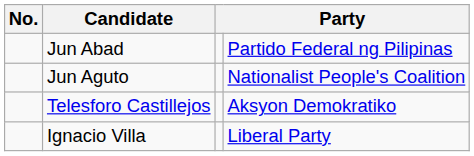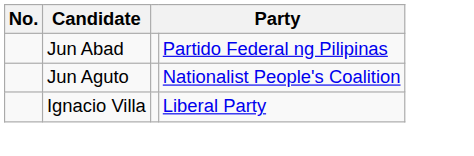- row: (129, 106)
